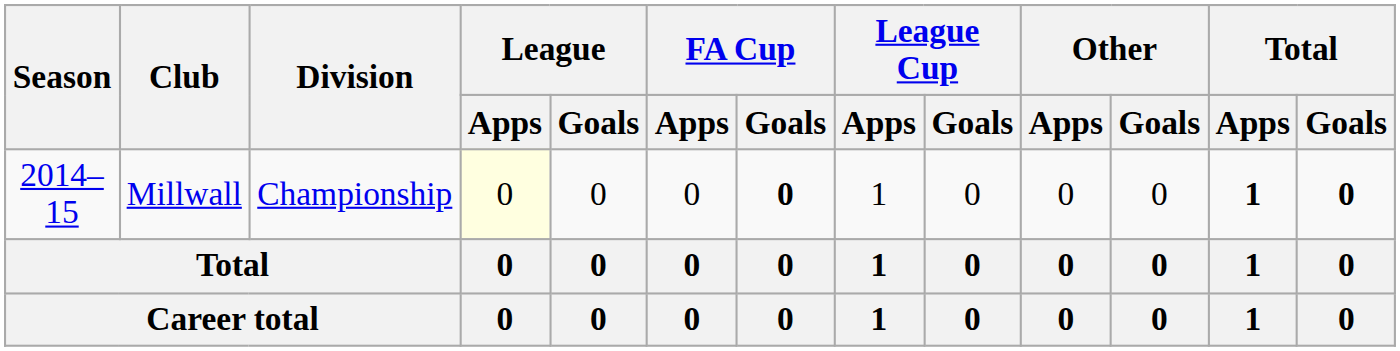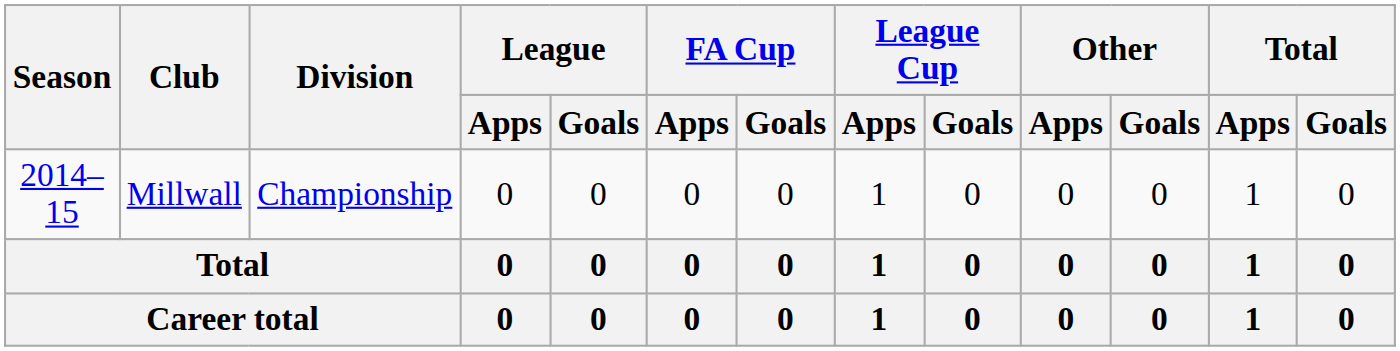(505, 193) lightyellow background -> (505, 193) no background
(785, 193) bold -> (785, 193) normal
(1253, 193) bold -> (1253, 193) normal
(1346, 193) bold -> (1346, 193) normal
